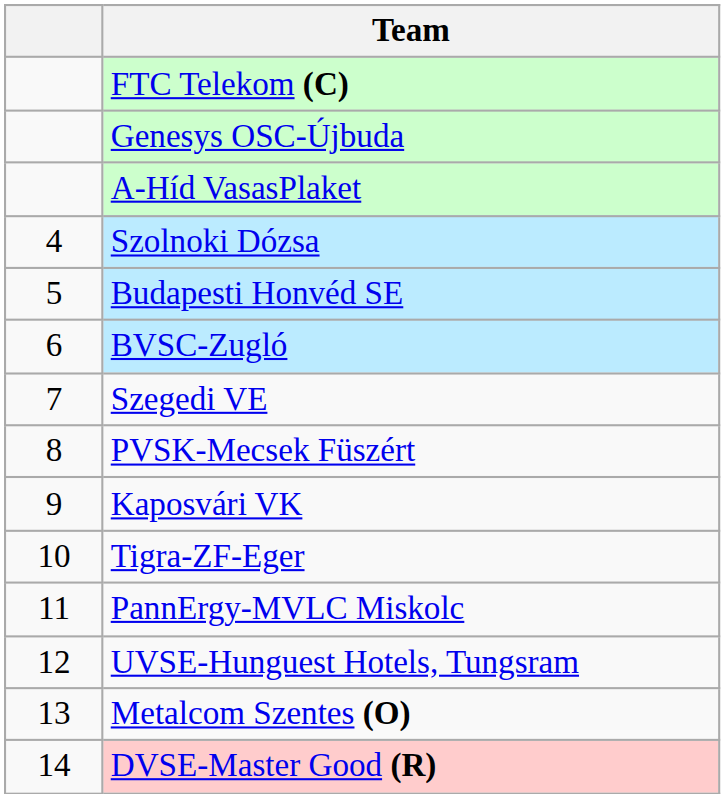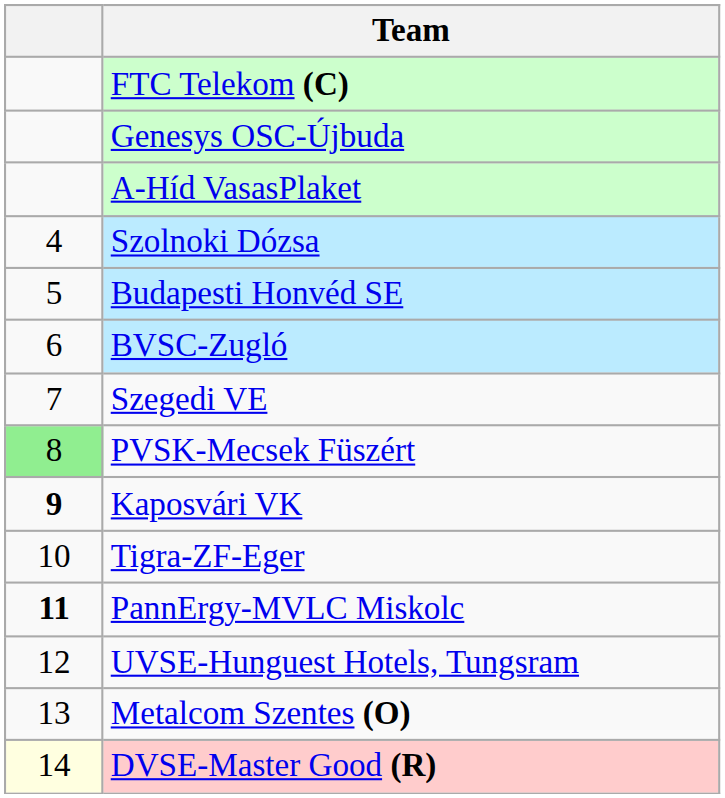(54, 450) no background -> (54, 450) lightgreen background
(54, 503) normal -> (54, 503) bold
(54, 608) normal -> (54, 608) bold
(54, 766) no background -> (54, 766) lightyellow background
